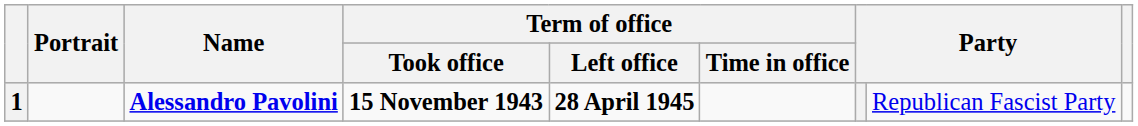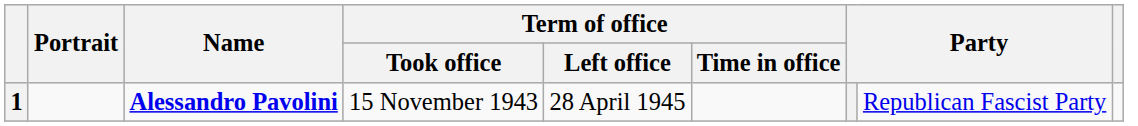(446, 101) bold -> (444, 101) normal
(624, 101) bold -> (617, 101) normal
